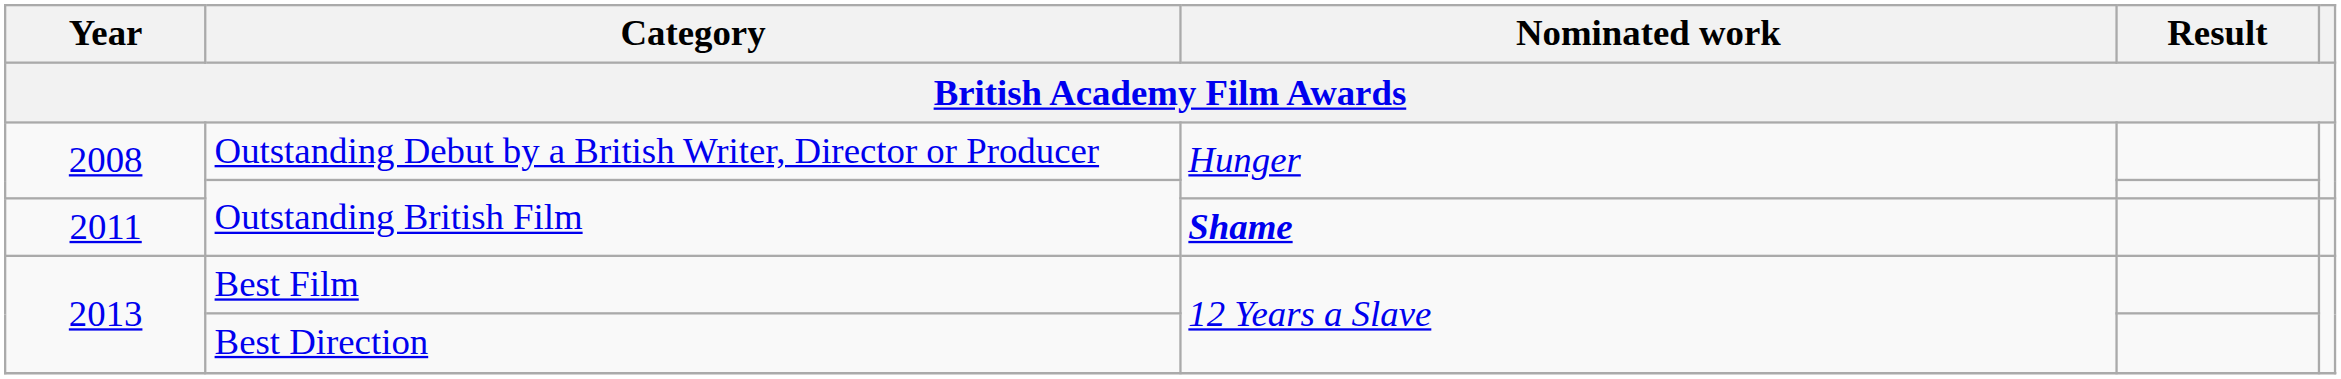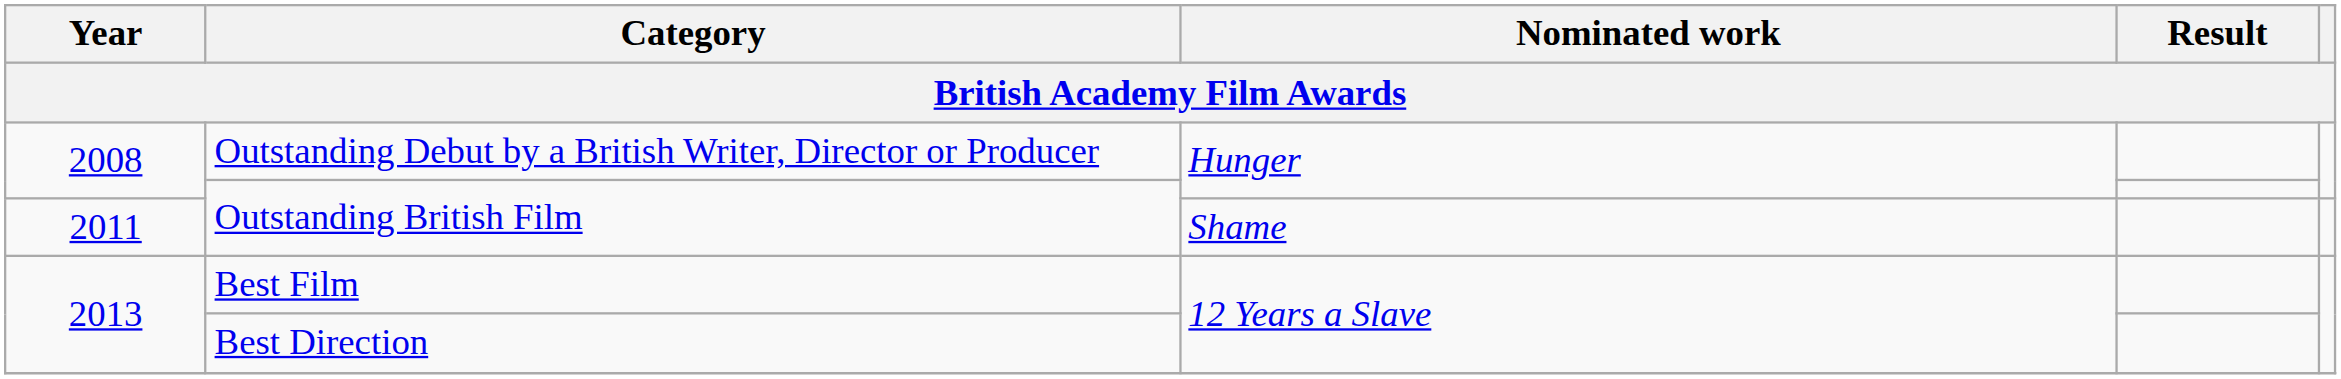(1241, 225) bold -> (1237, 225) normal
